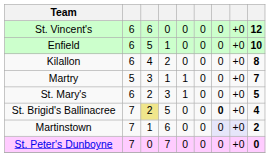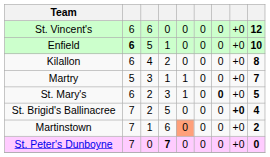(132, 45) normal -> (132, 45) bold
(221, 95) normal -> (221, 95) bold
(150, 111) khaki background -> (150, 111) no background
(221, 111) bold -> (221, 111) normal
(239, 111) normal -> (239, 111) bold
(185, 128) no background -> (185, 128) lightsalmon background
(221, 128) lavender background -> (221, 128) no background
(239, 128) lavender background -> (239, 128) no background
(167, 144) normal -> (167, 144) bold
